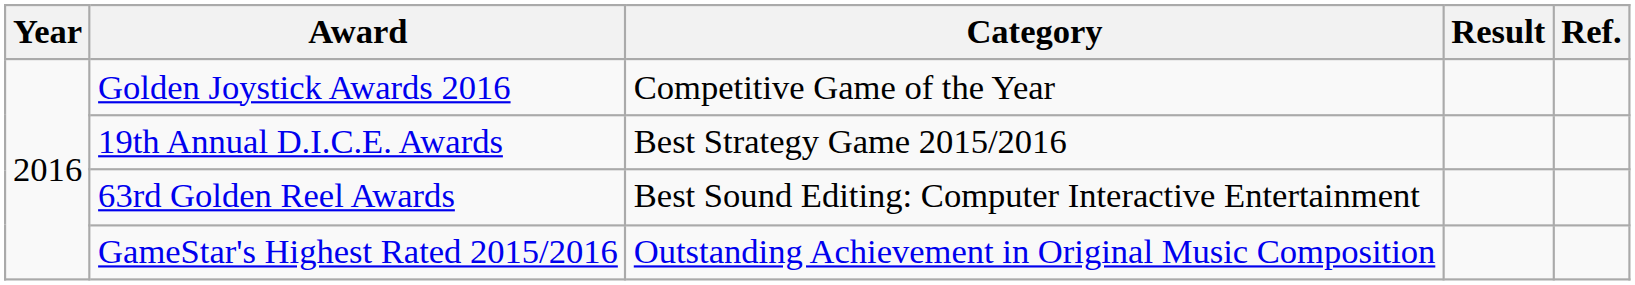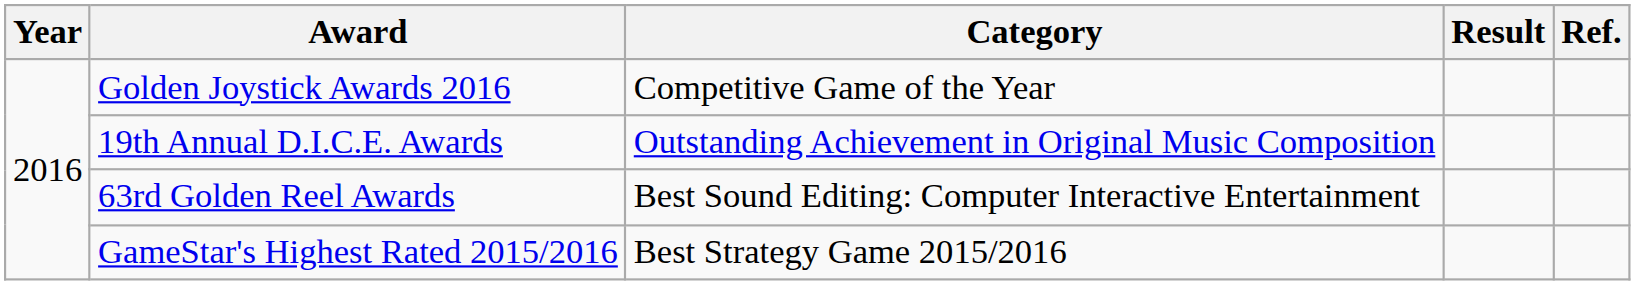(850, 141) Best Strategy Game 2015/2016 -> (1035, 141) Outstanding Achievement in Original Music Composition
(1035, 251) Outstanding Achievement in Original Music Composition -> (850, 251) Best Strategy Game 2015/2016
